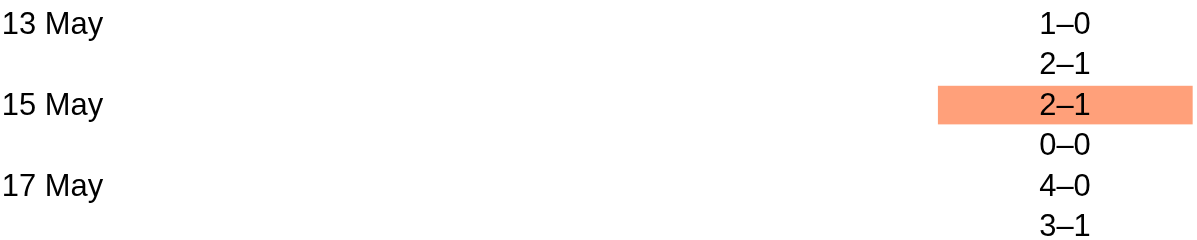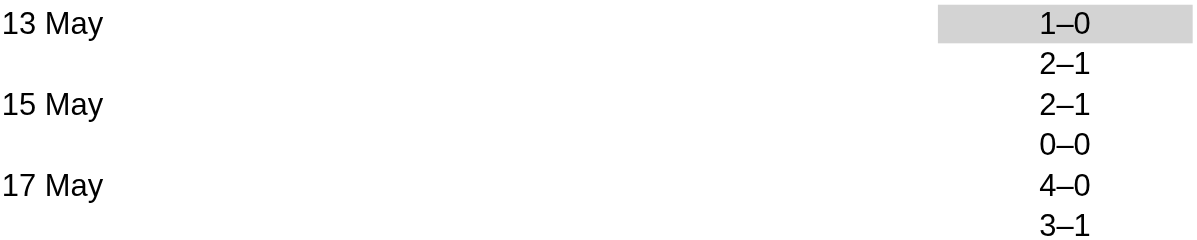(1065, 23) no background -> (1065, 23) lightgrey background
(1065, 104) lightsalmon background -> (1065, 104) no background
